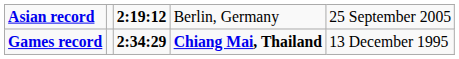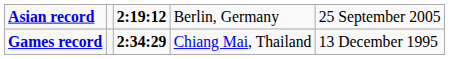(248, 41) bold -> (243, 41) normal
